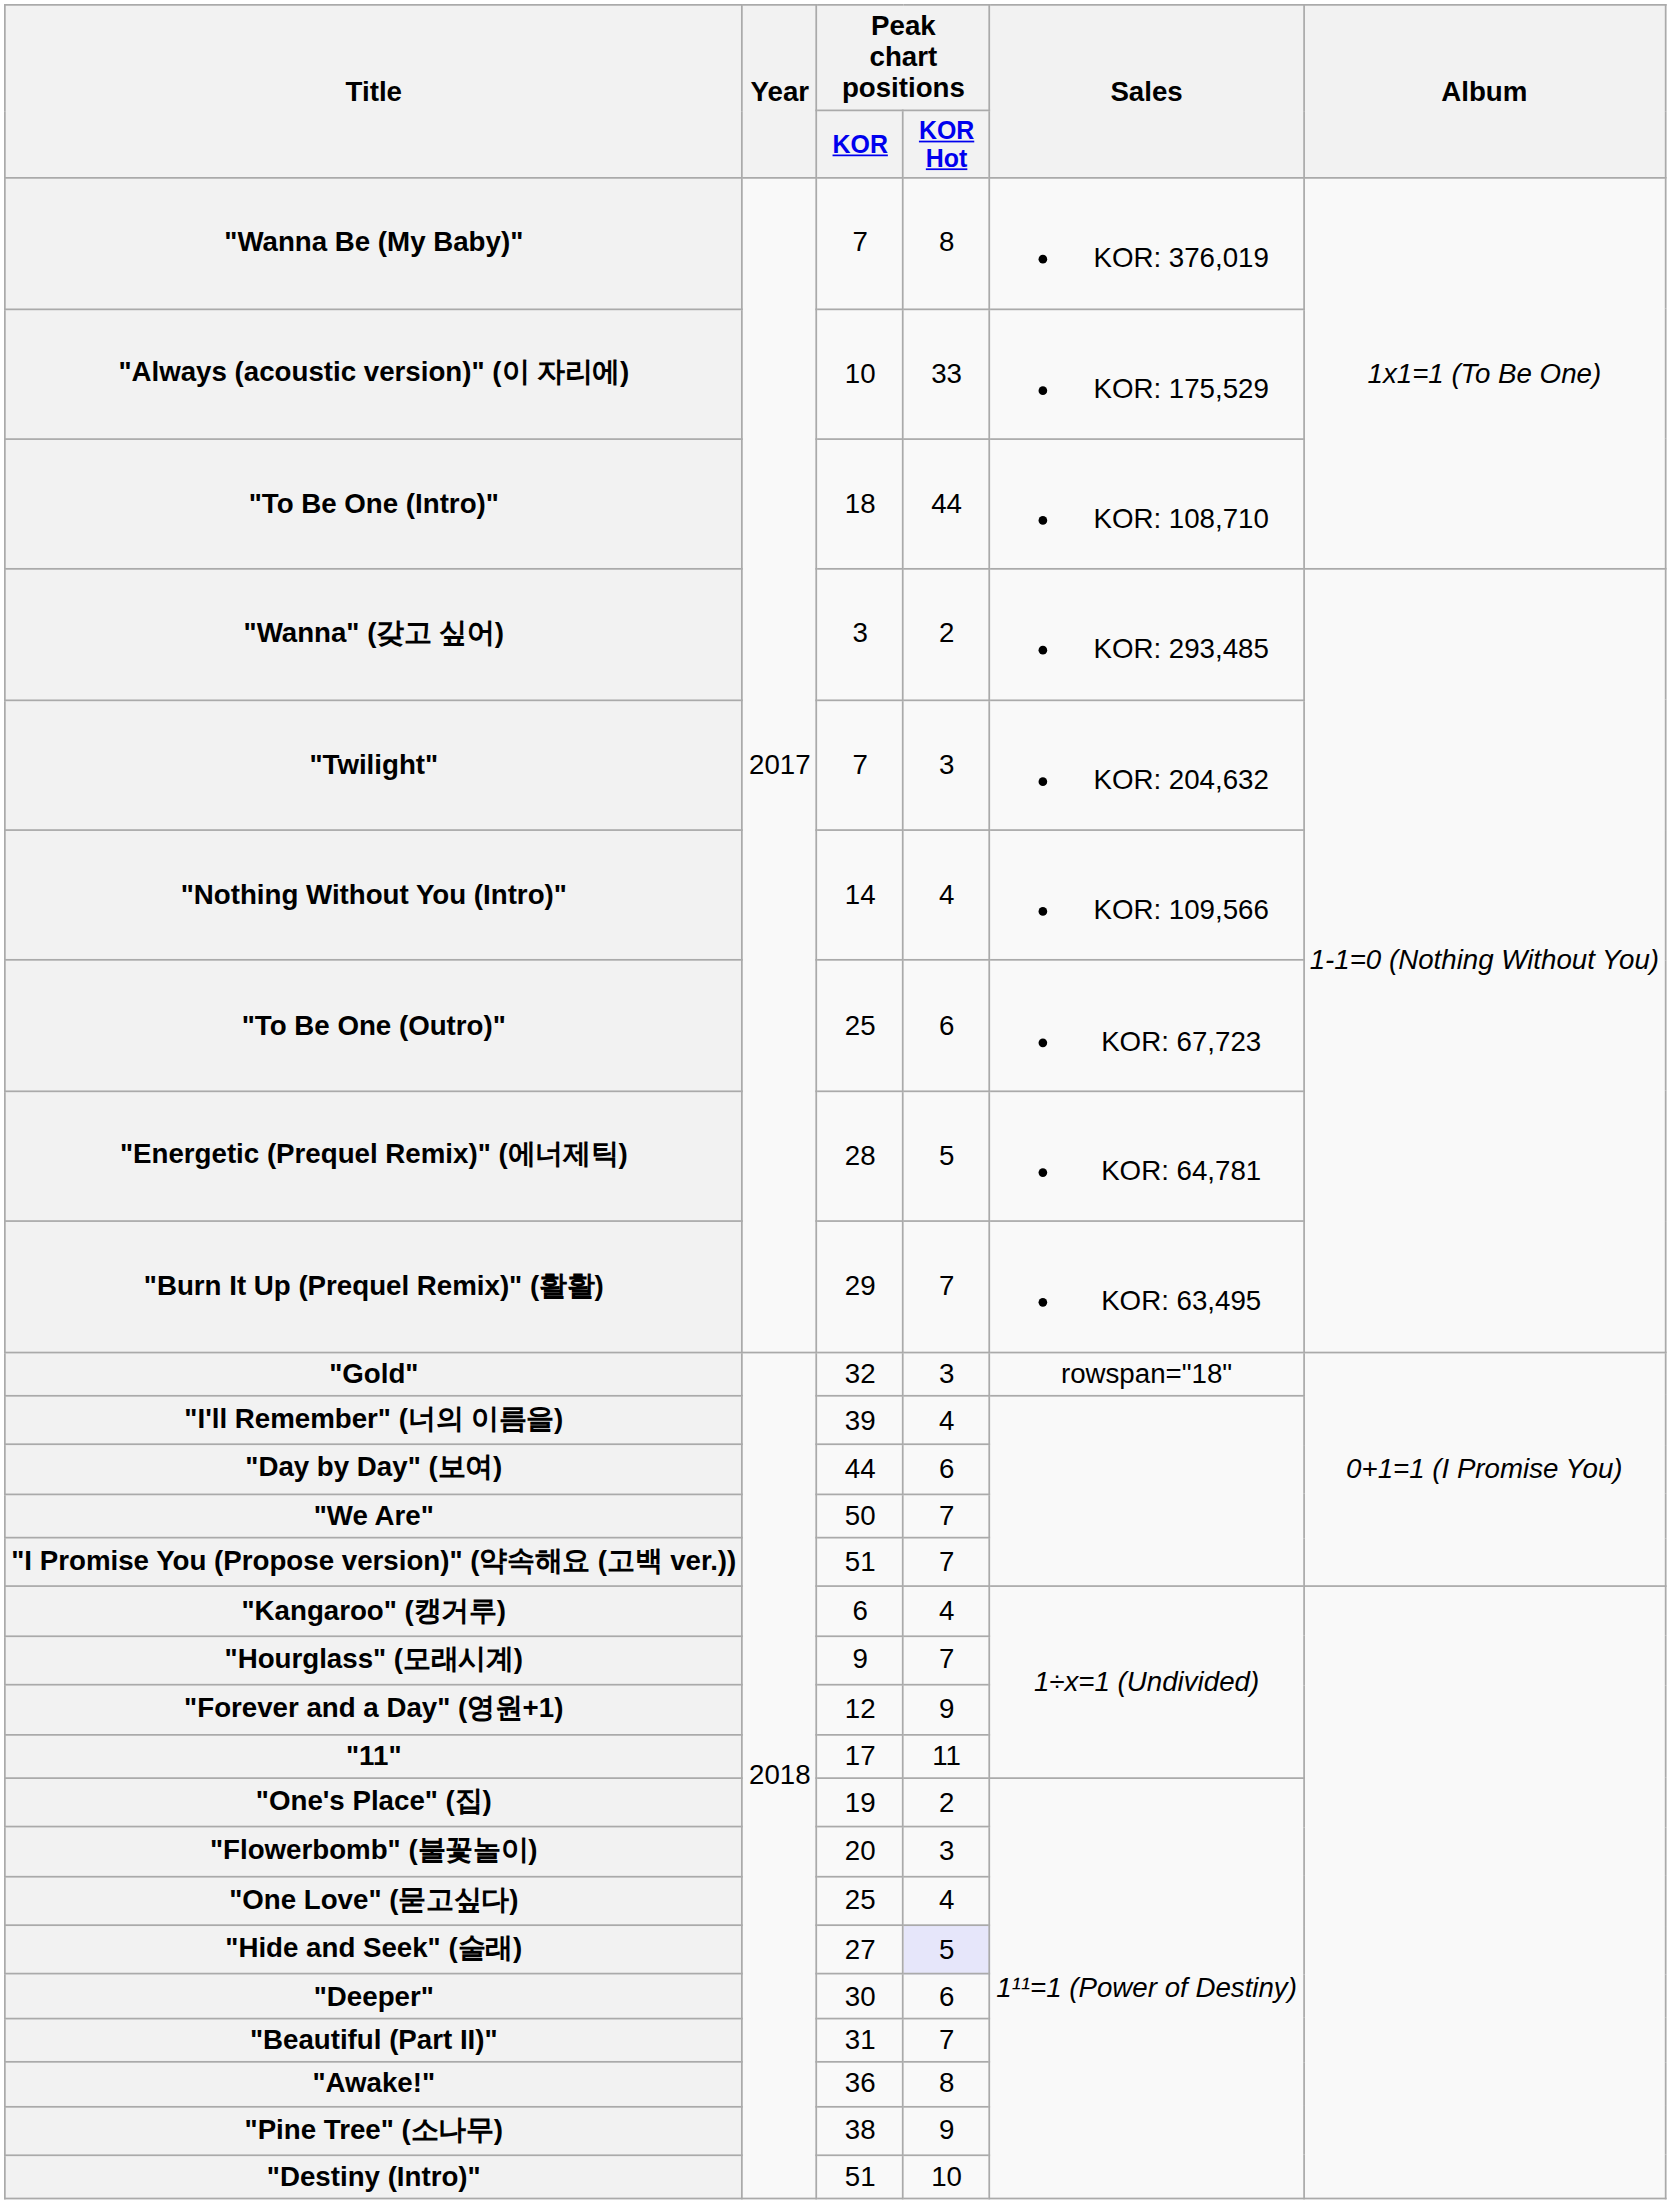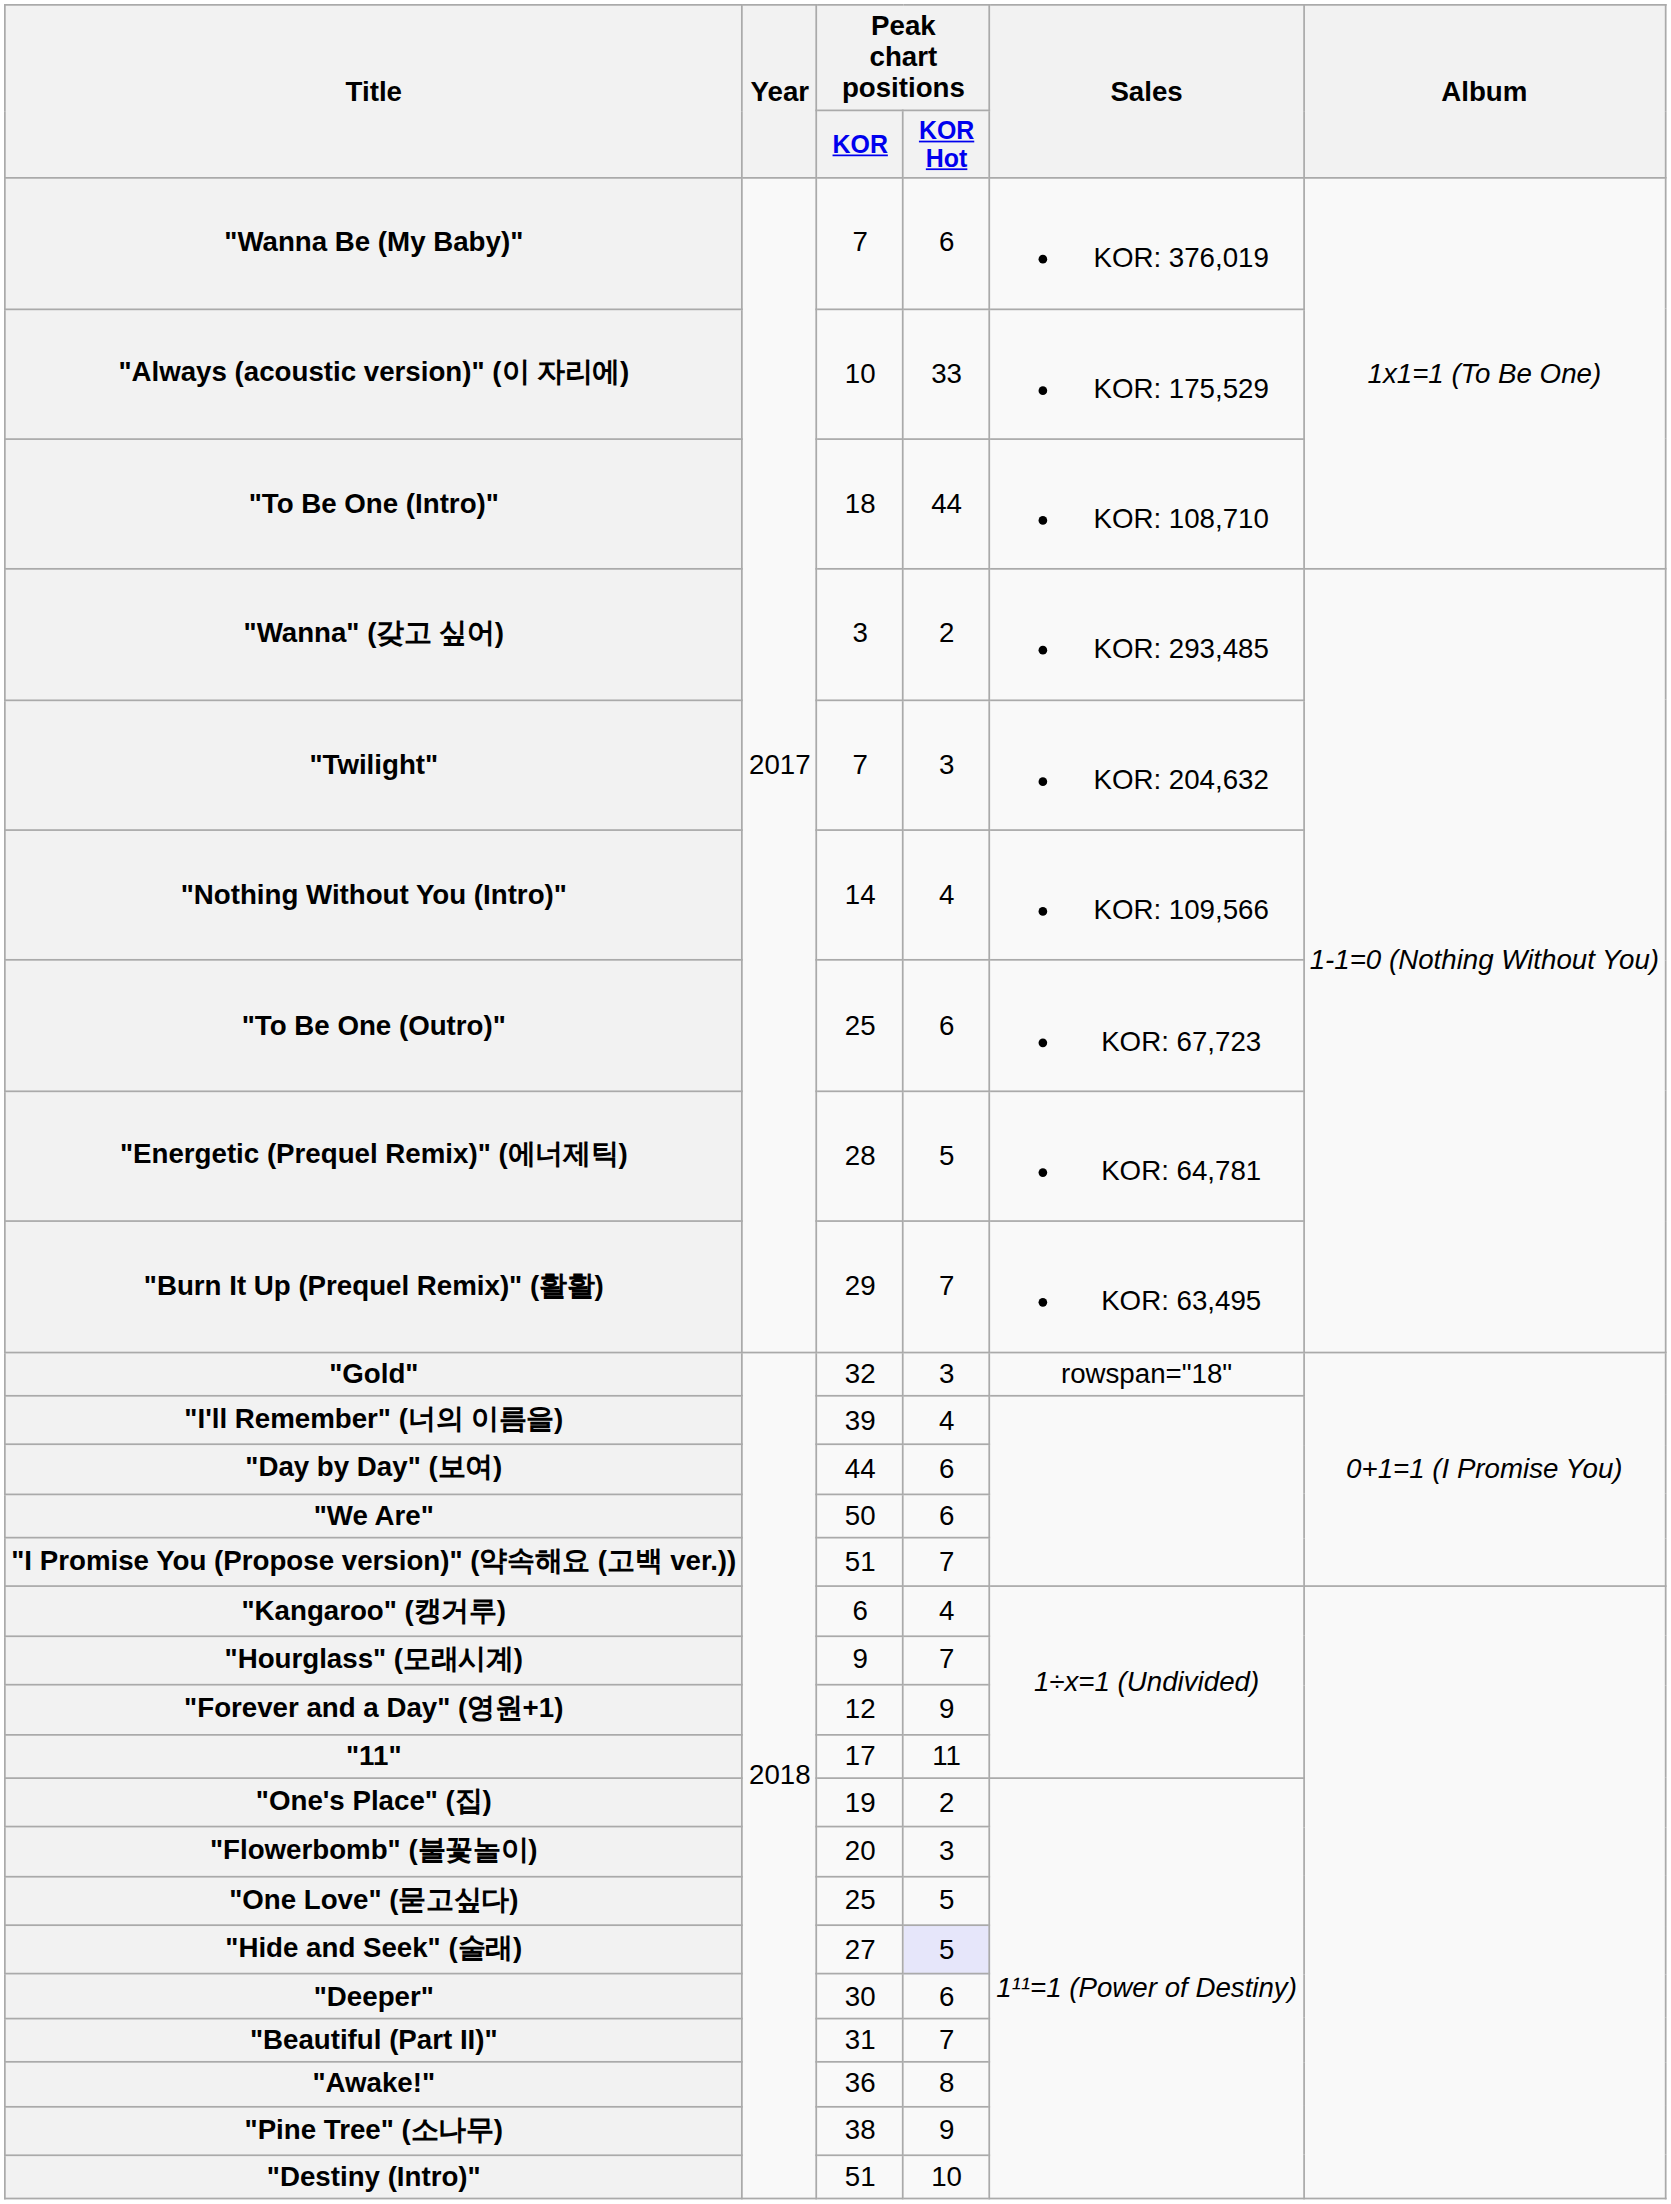(947, 242) 8 -> (947, 242) 6
(947, 1515) 7 -> (947, 1515) 6
(947, 1900) 4 -> (947, 1900) 5
